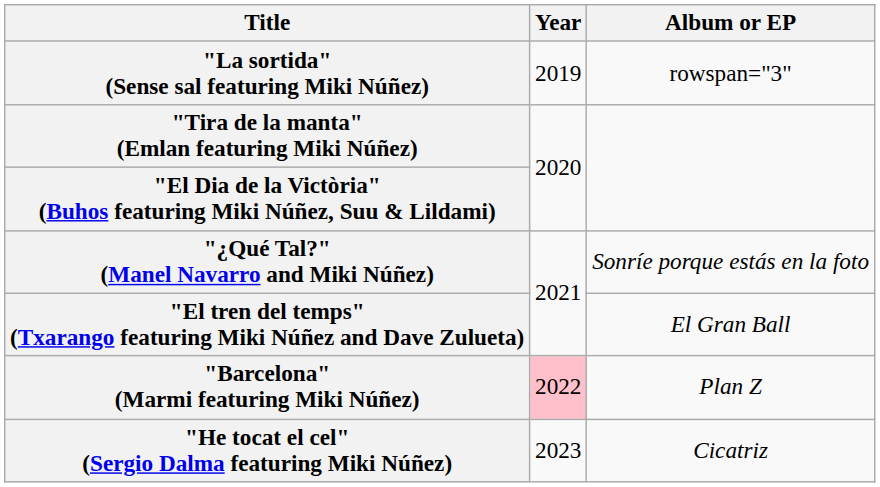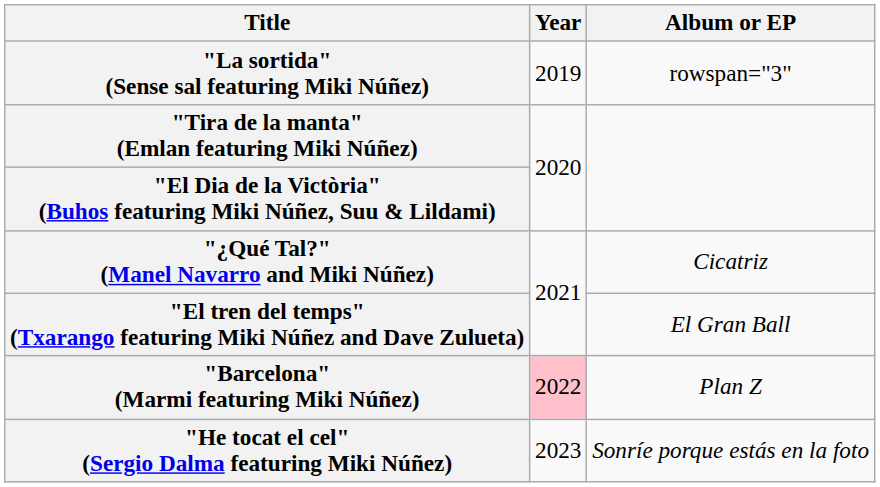(731, 261) Sonríe porque estás en la foto -> (731, 261) Cicatriz
(731, 450) Cicatriz -> (731, 450) Sonríe porque estás en la foto
